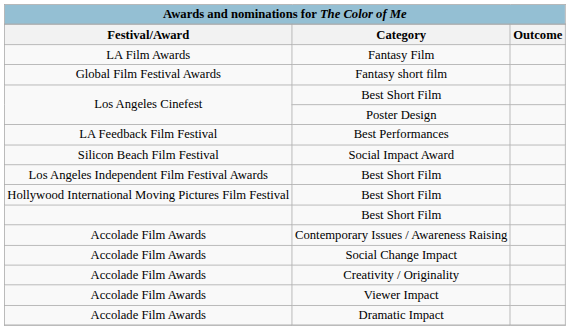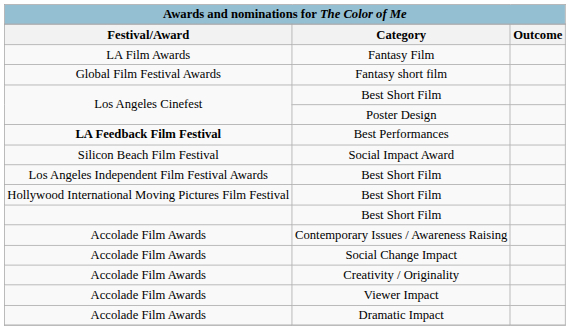(148, 134) normal -> (148, 134) bold
